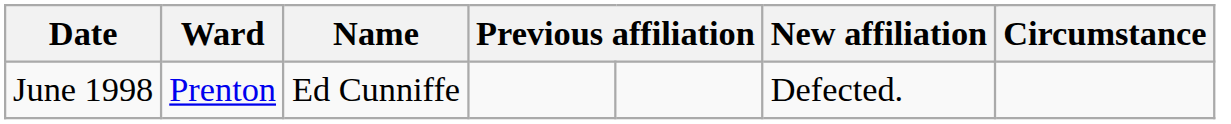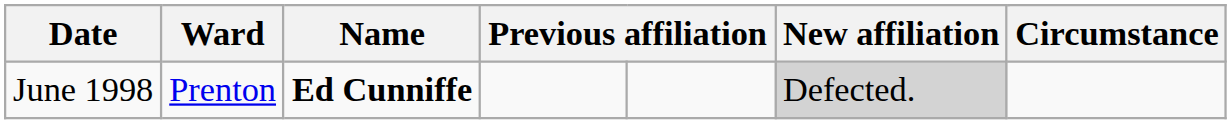(376, 89) normal -> (382, 89) bold
(837, 89) no background -> (849, 89) lightgrey background
